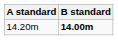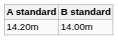(77, 27) bold -> (77, 27) normal
